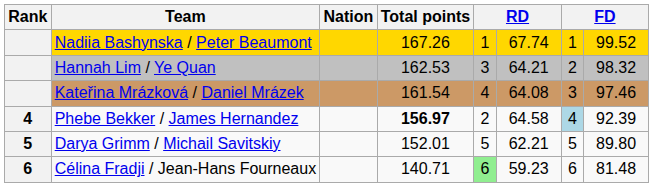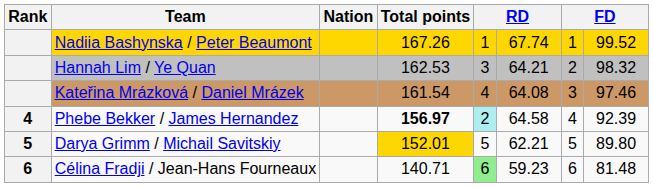(485, 118) no background -> (485, 118) paleturquoise background
(572, 118) lightblue background -> (572, 118) no background
(425, 144) no background -> (425, 144) gold background
